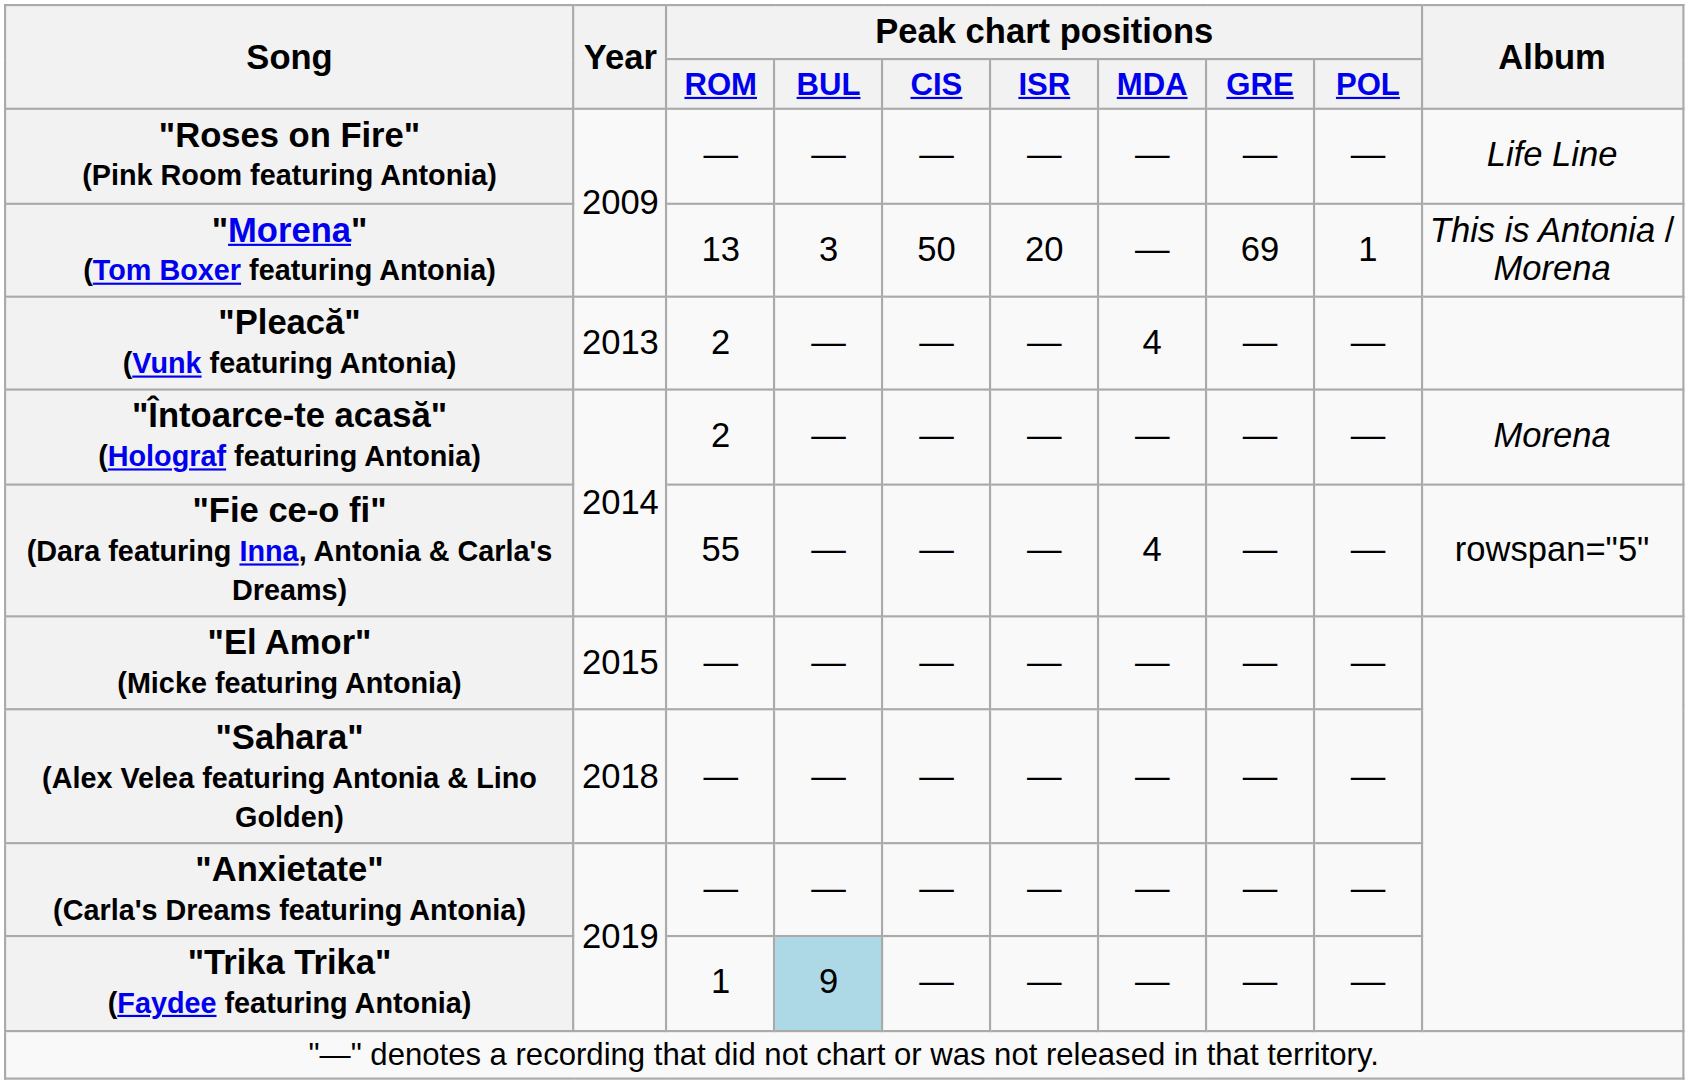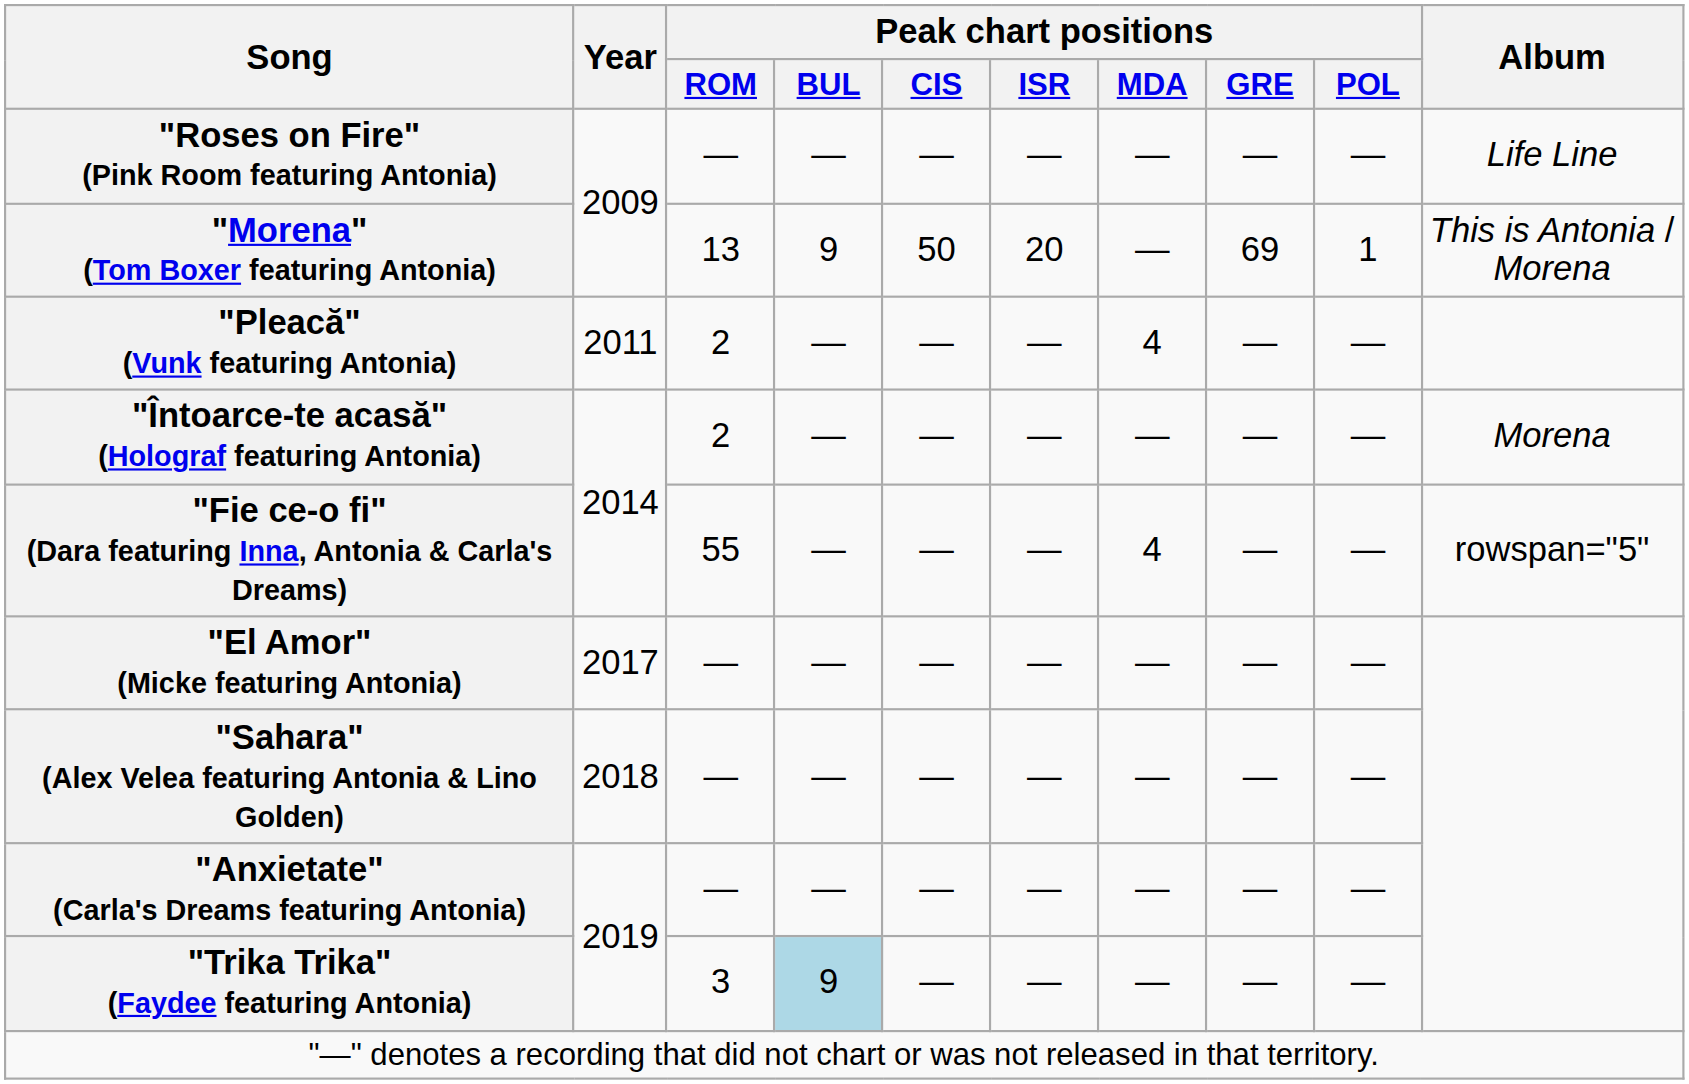(829, 248) 3 -> (829, 248) 9
(620, 342) 2013 -> (620, 342) 2011
(620, 662) 2015 -> (620, 662) 2017
(721, 982) 1 -> (721, 982) 3
